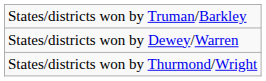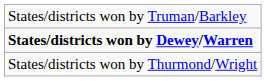(123, 40) normal -> (130, 40) bold
